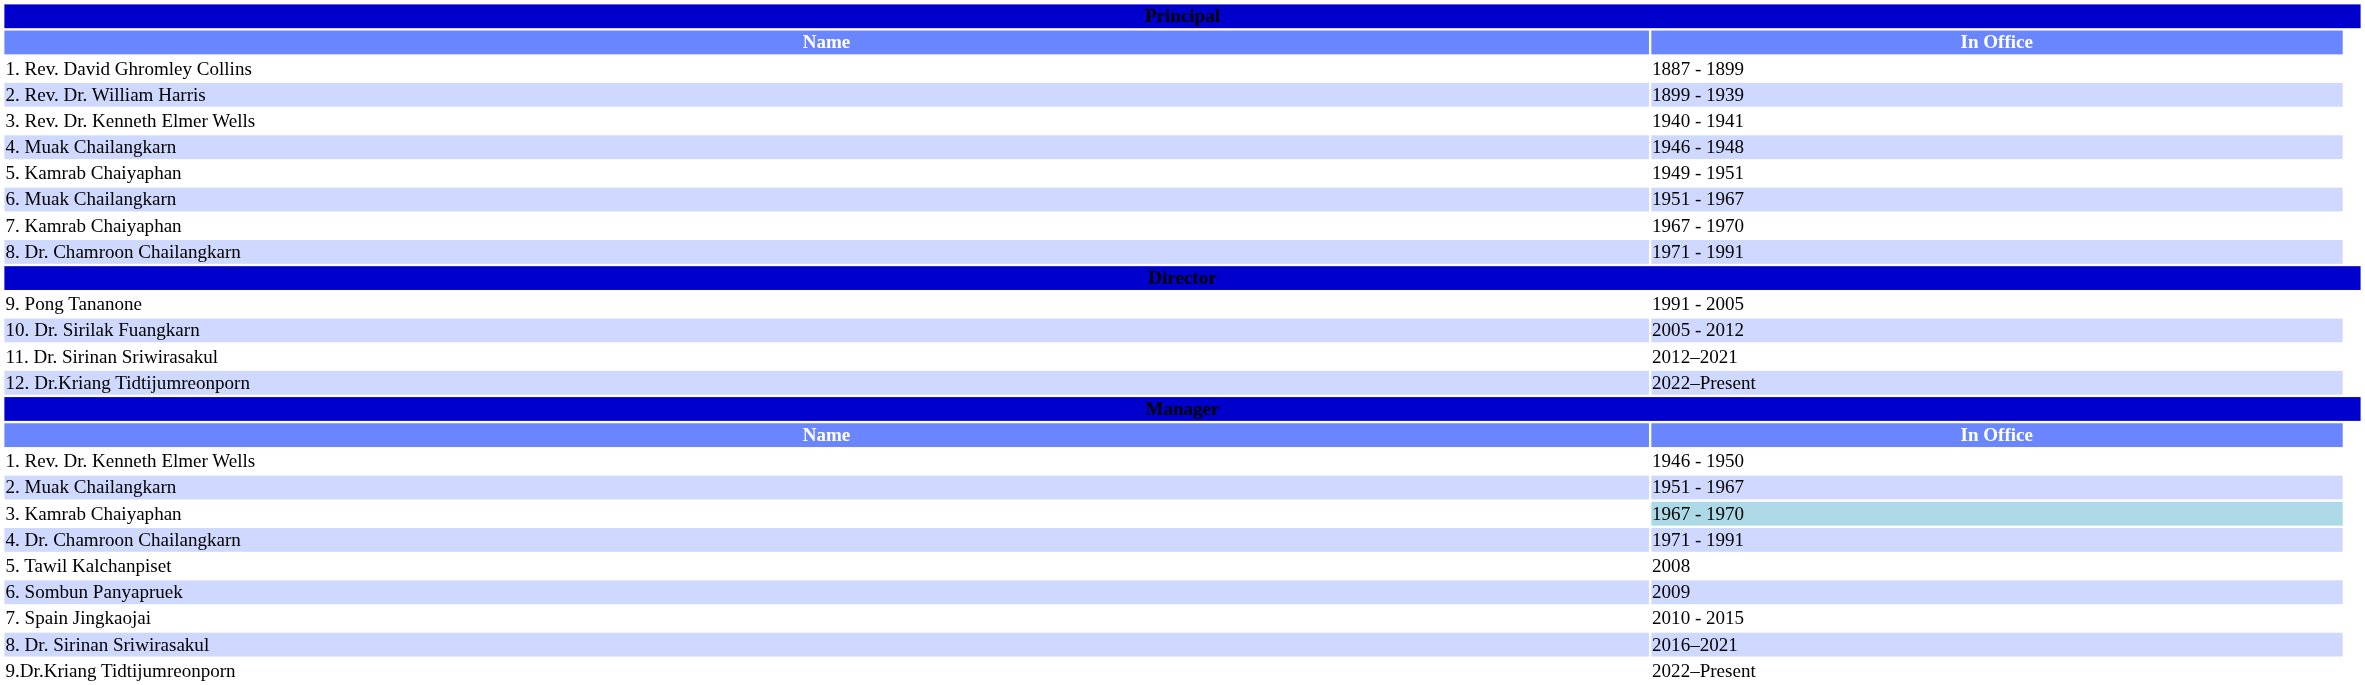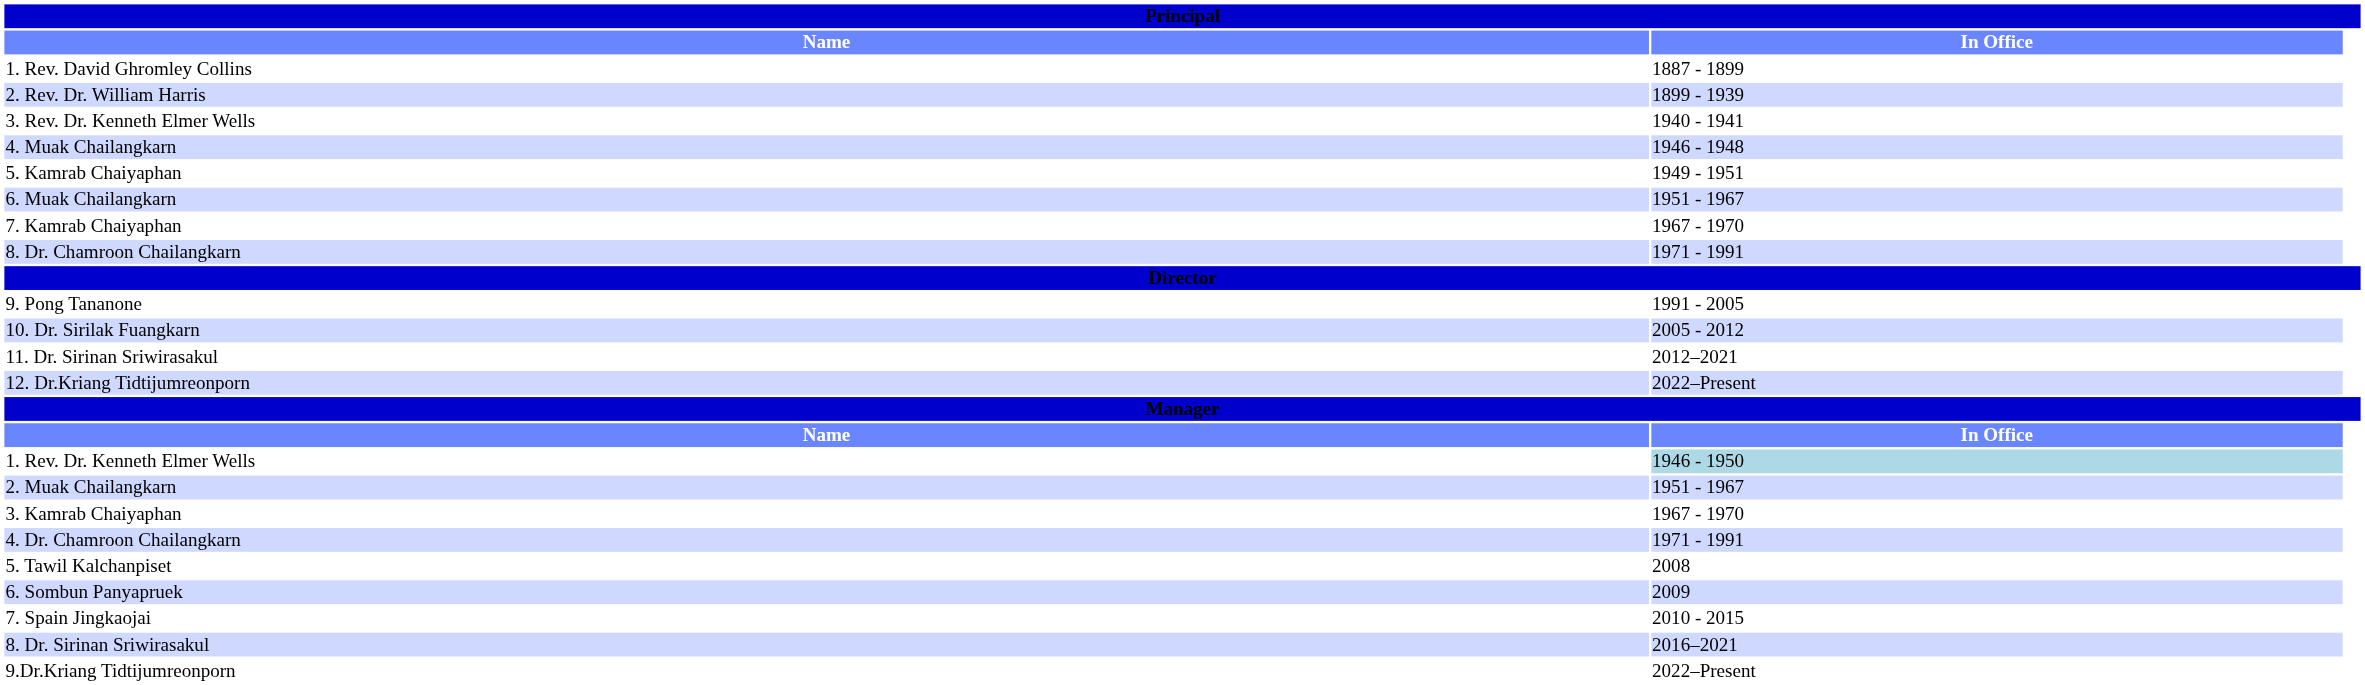(1698, 461) no background -> (1698, 461) lightblue background
(1698, 513) lightblue background -> (1698, 513) no background
